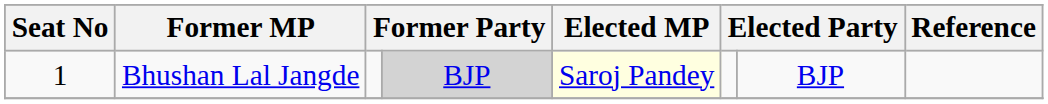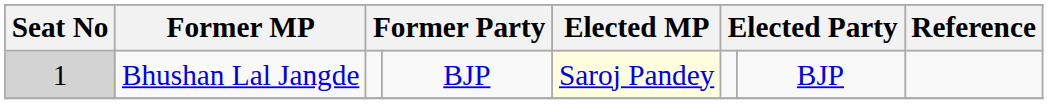(60, 74) no background -> (60, 74) lightgrey background
(467, 74) lightgrey background -> (467, 74) no background
